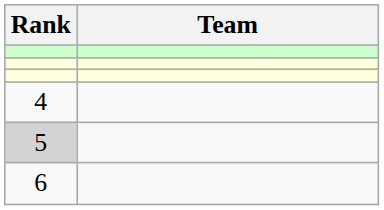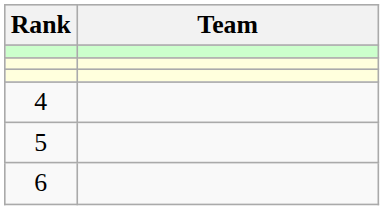(41, 142) lightgrey background -> (41, 142) no background
